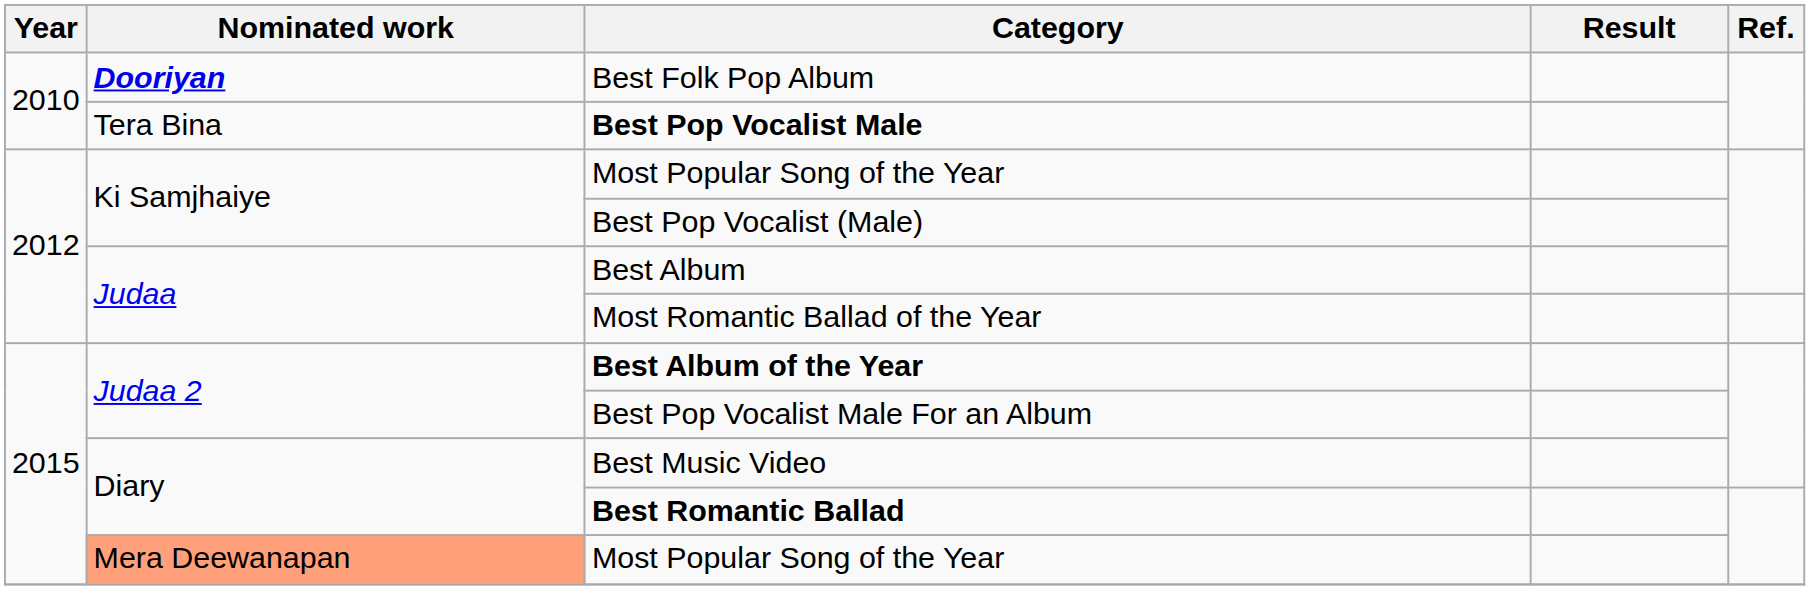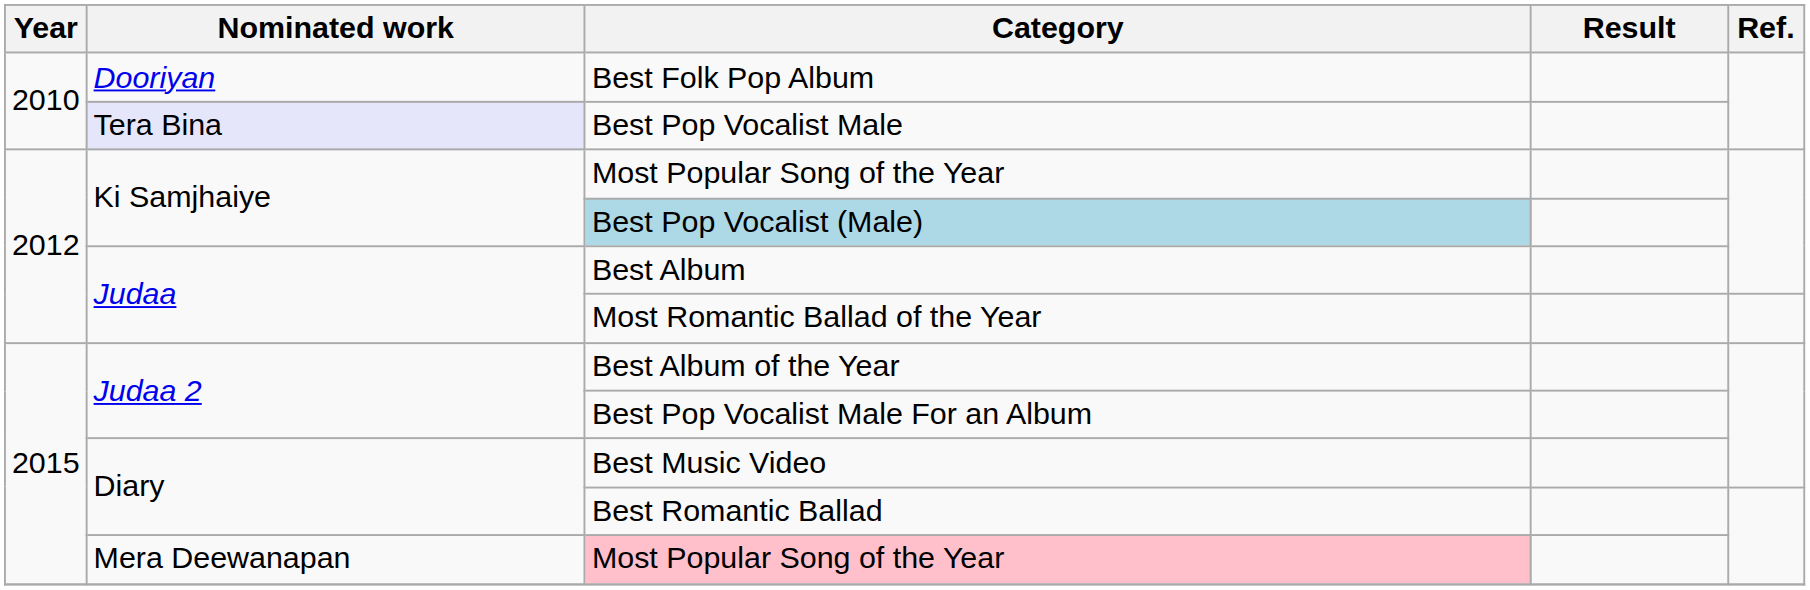(159, 76) bold -> (154, 76) normal
(158, 125) no background -> (158, 125) lavender background
(757, 125) bold -> (747, 125) normal
(758, 221) no background -> (758, 221) lightblue background
(757, 366) bold -> (746, 366) normal
(748, 510) bold -> (737, 510) normal
(222, 558) lightsalmon background -> (222, 558) no background
(798, 558) no background -> (798, 558) pink background
